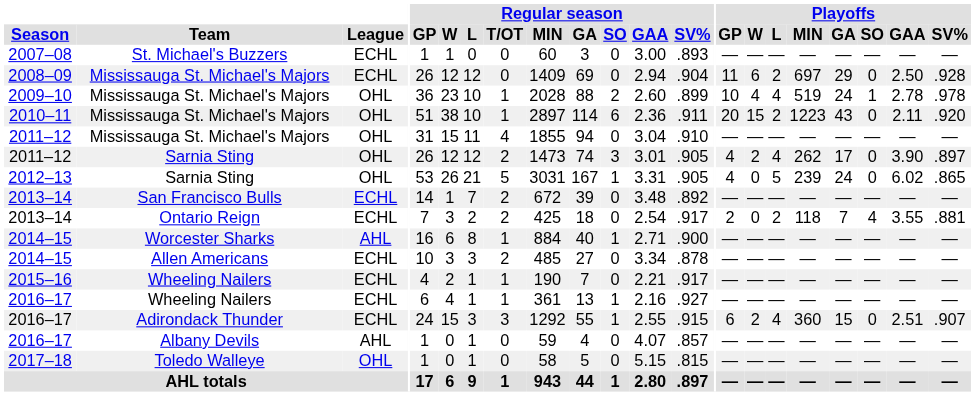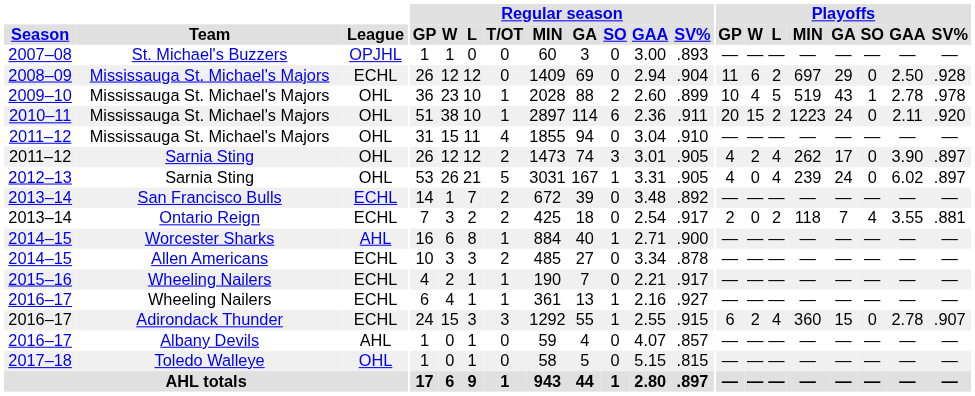(376, 54) ECHL -> (376, 54) OPJHL
(776, 95) 4 -> (776, 95) 5
(843, 95) 24 -> (843, 95) 43
(843, 116) 43 -> (843, 116) 24
(776, 177) 5 -> (776, 177) 4
(950, 177) .865 -> (950, 177) .897
(907, 320) 2.51 -> (907, 320) 2.78
